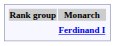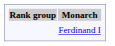(82, 30) bold -> (80, 30) normal
